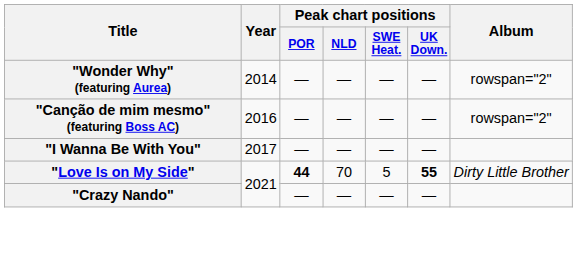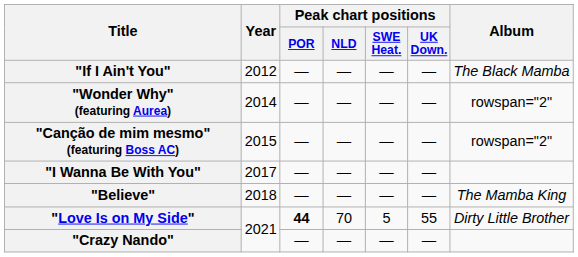+ row: (123, 71)
(261, 118) 2016 -> (261, 141) 2015
+ row: (123, 195)
(429, 172) bold -> (429, 218) normal
